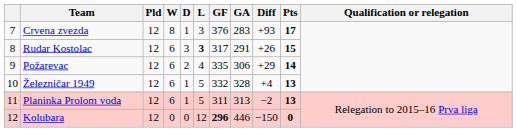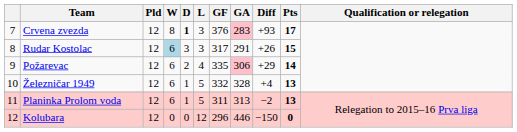(187, 30) normal -> (187, 30) bold
(242, 30) no background -> (242, 30) pink background
(172, 48) no background -> (172, 48) lightblue background
(201, 48) bold -> (201, 48) normal
(242, 65) no background -> (242, 65) pink background
(220, 118) bold -> (220, 118) normal
